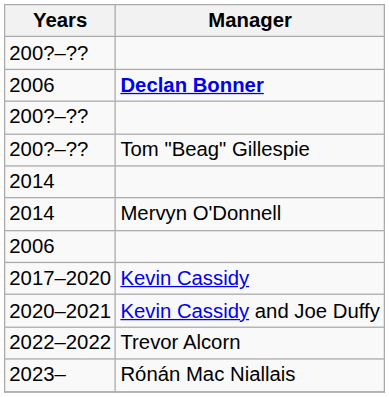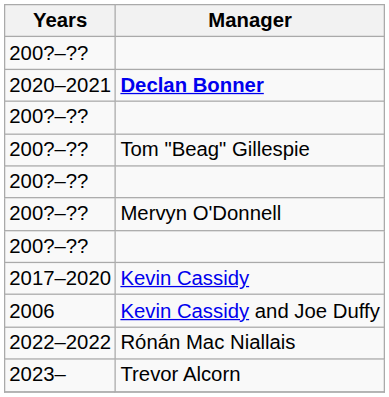(32, 85) 2006 -> (60, 85) 2020–2021
(32, 181) 2014 -> (49, 181) 200?–??
(32, 213) 2014 -> (49, 213) 200?–??
(32, 246) 2006 -> (49, 246) 200?–??
(60, 310) 2020–2021 -> (32, 310) 2006
(180, 342) Trevor Alcorn -> (208, 342) Rónán Mac Niallais
(208, 375) Rónán Mac Niallais -> (180, 375) Trevor Alcorn
